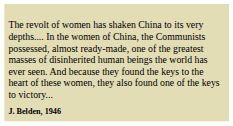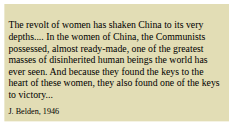(35, 111) bold -> (34, 111) normal
